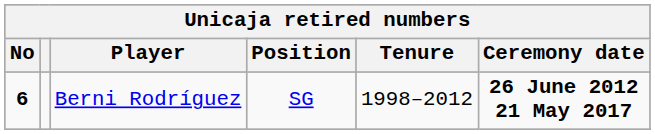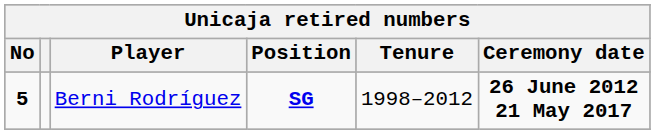(22, 101) 6 -> (22, 101) 5
(301, 101) normal -> (301, 101) bold
